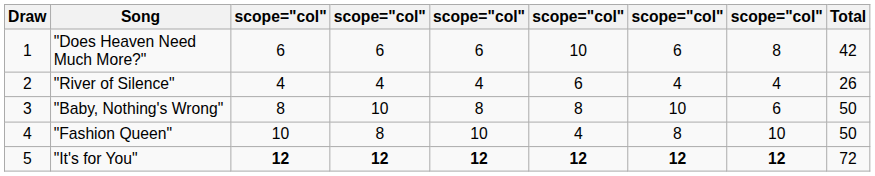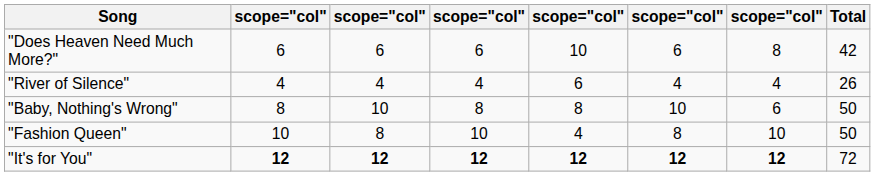- column: (27, 16)
